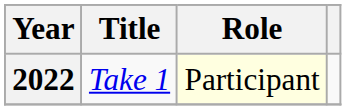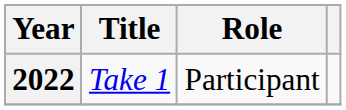(252, 78) lightyellow background -> (252, 78) no background
